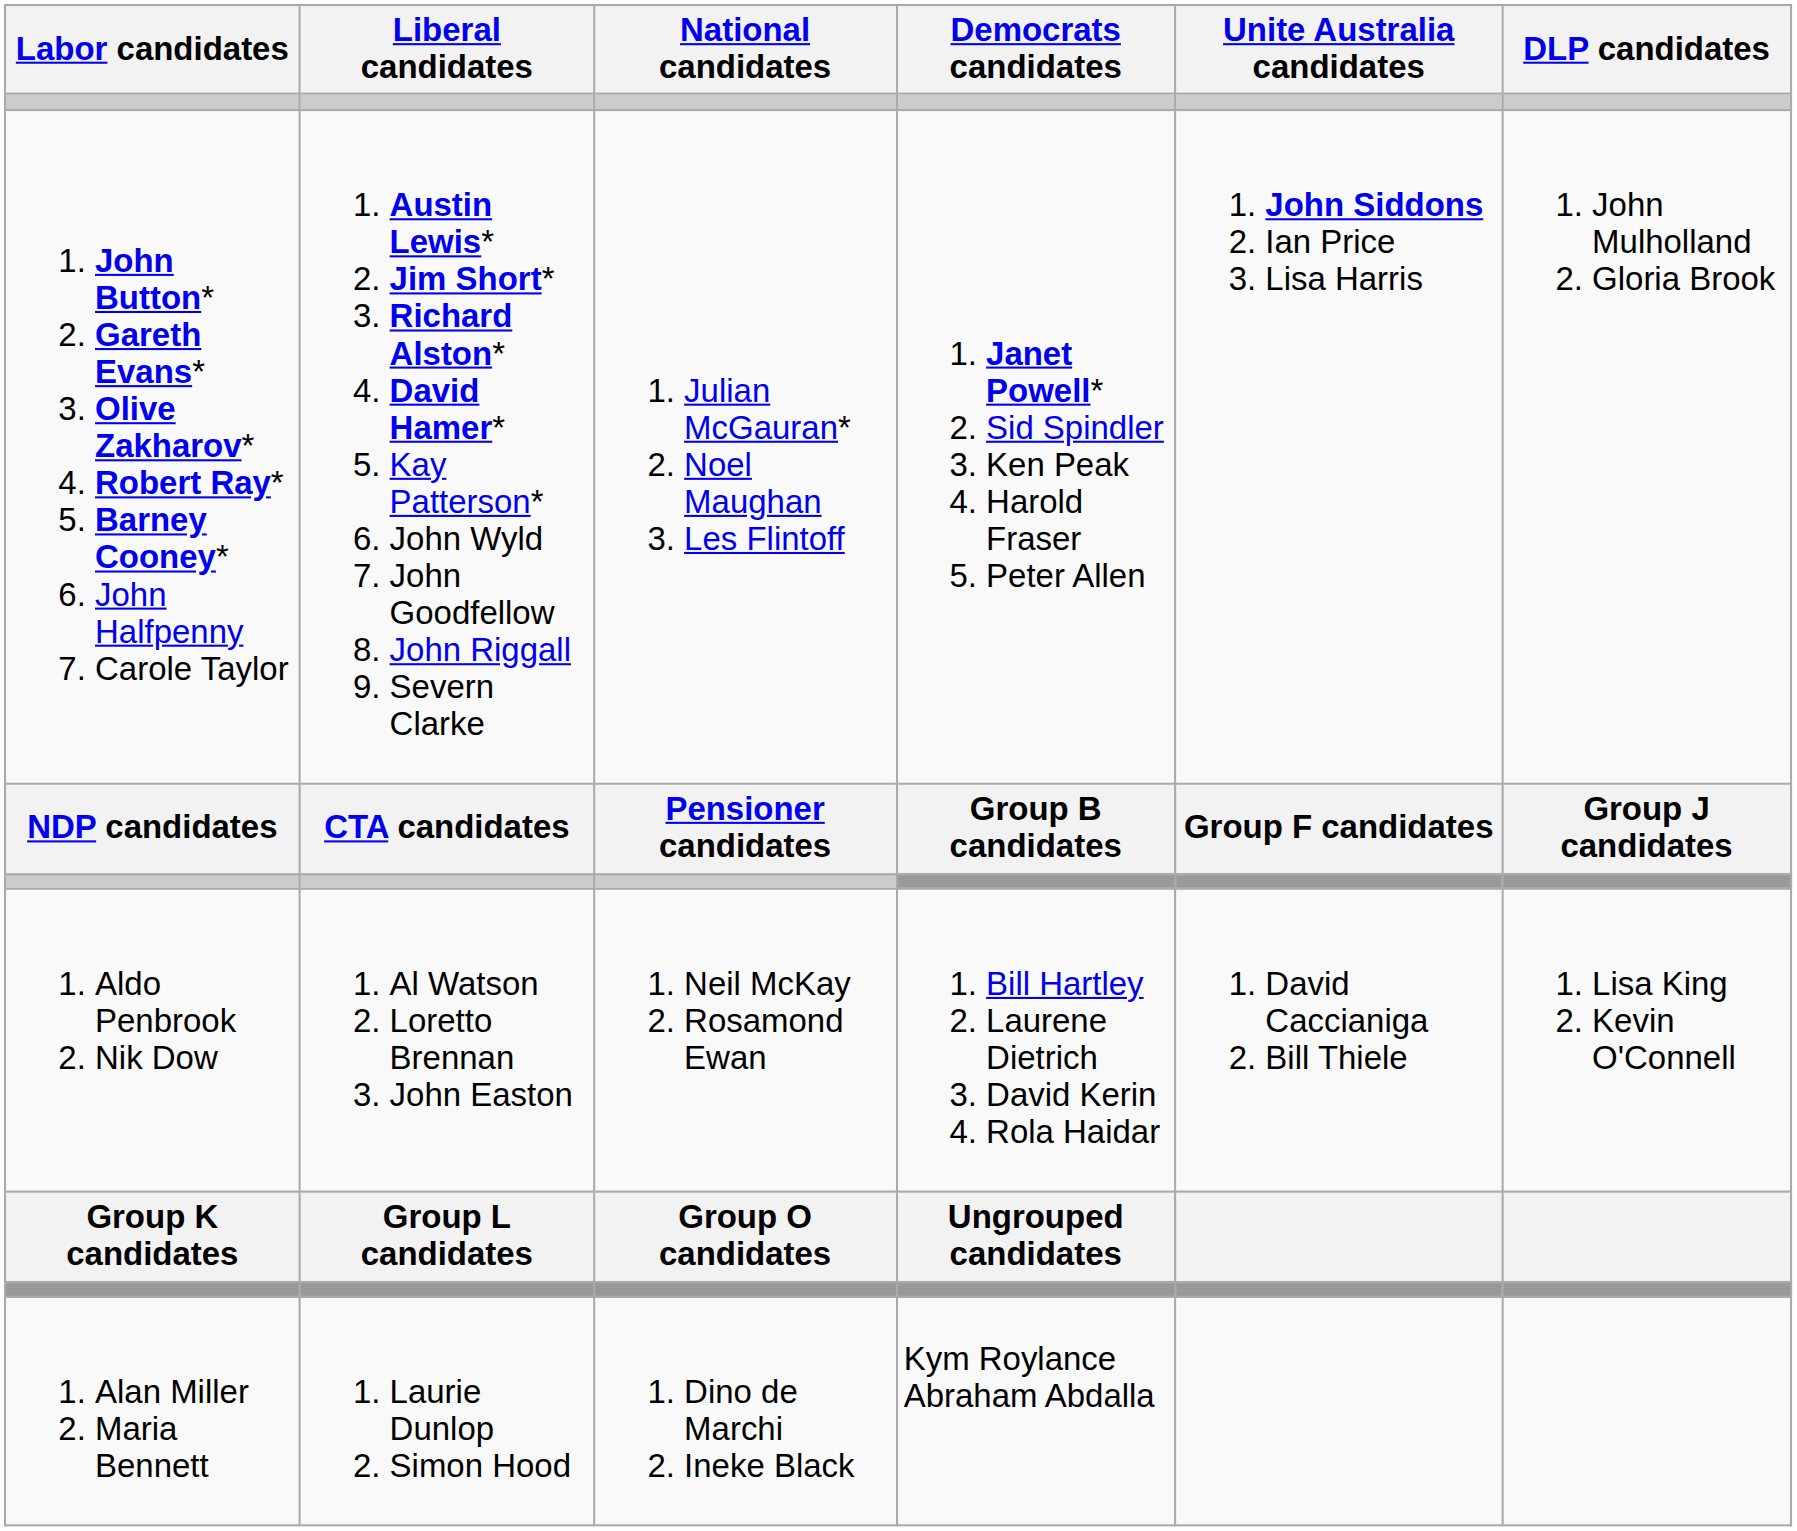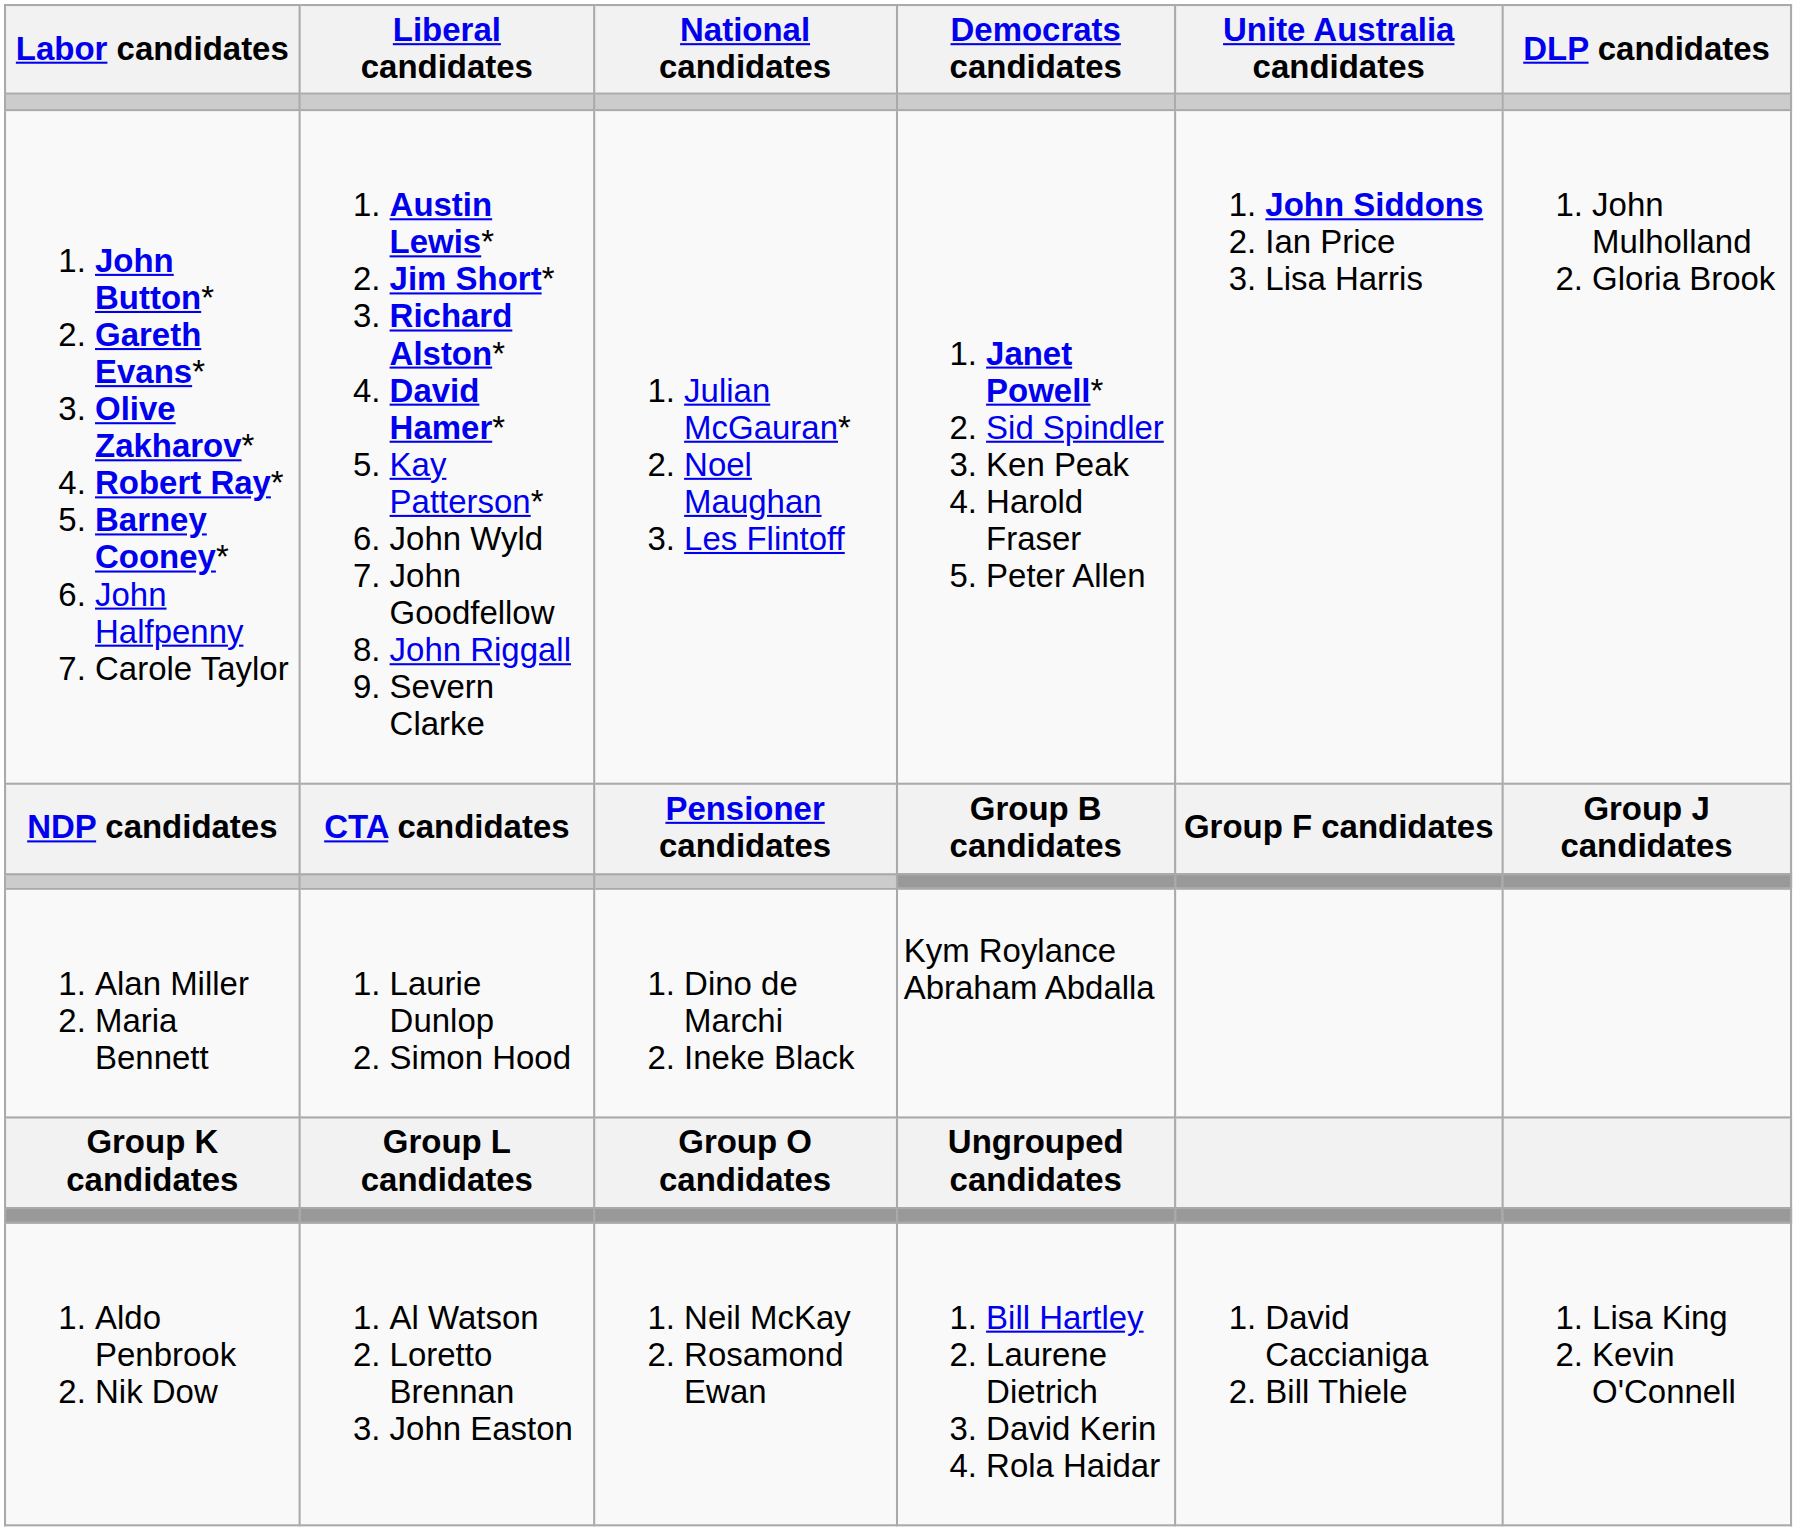rows swapped: (152, 1022) <-> (152, 1430)
